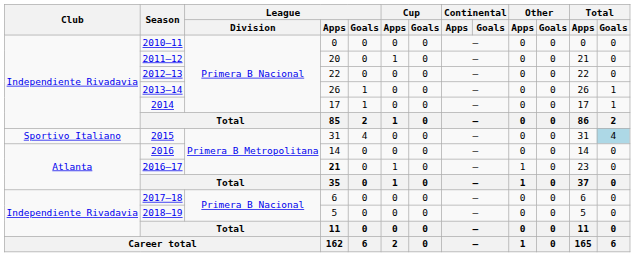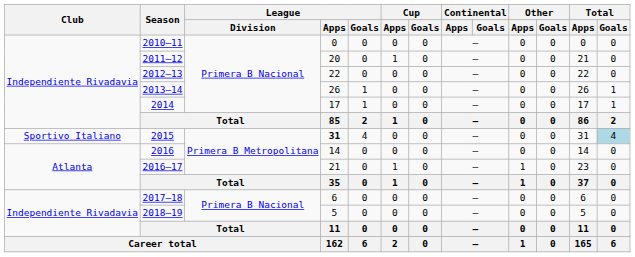(334, 136) normal -> (334, 136) bold
(334, 167) bold -> (334, 167) normal
